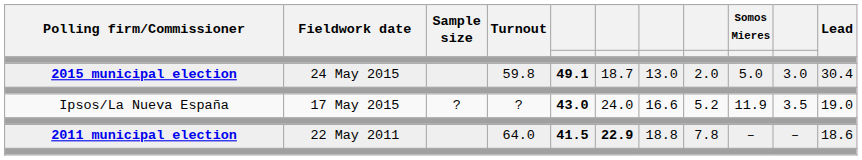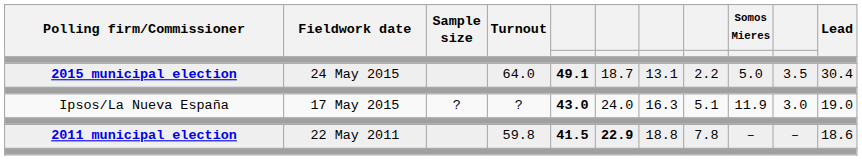(519, 76) 59.8 -> (519, 76) 64.0
(662, 76) 13.0 -> (662, 76) 13.1
(706, 76) 2.0 -> (706, 76) 2.2
(795, 76) 3.0 -> (795, 76) 3.5
(662, 106) 16.6 -> (662, 106) 16.3
(706, 106) 5.2 -> (706, 106) 5.1
(795, 106) 3.5 -> (795, 106) 3.0
(519, 136) 64.0 -> (519, 136) 59.8
